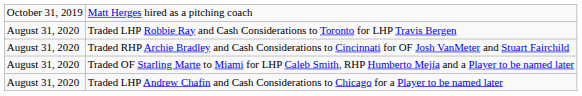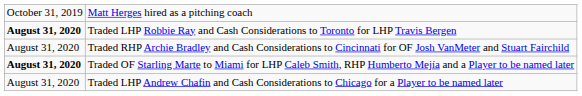(43, 30) normal -> (44, 30) bold
(43, 64) normal -> (44, 64) bold
